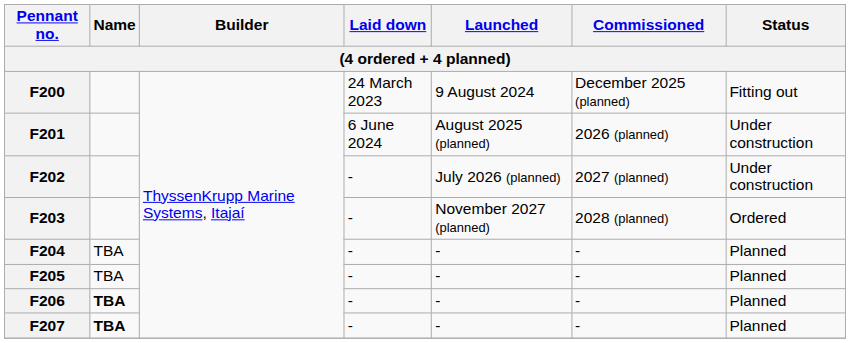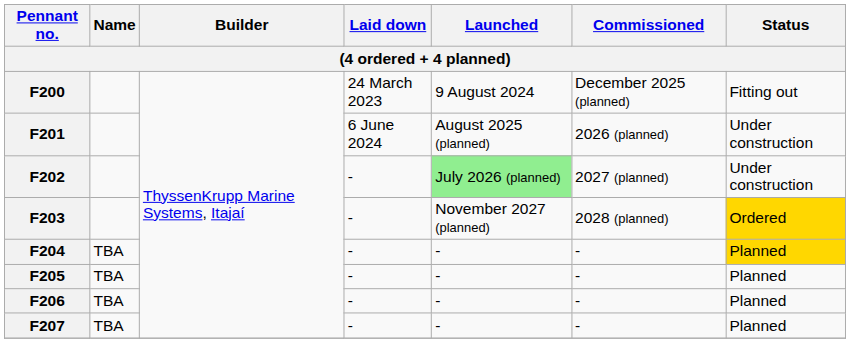(498, 176) no background -> (498, 176) lightgreen background
(758, 218) no background -> (758, 218) gold background
(758, 251) no background -> (758, 251) gold background
(109, 301) bold -> (109, 301) normal
(109, 325) bold -> (109, 325) normal
